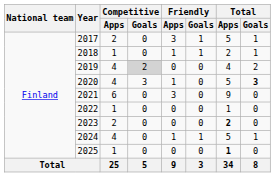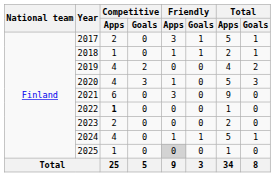(145, 67) lightgrey background -> (145, 67) no background
(256, 81) bold -> (256, 81) normal
(114, 109) normal -> (114, 109) bold
(228, 123) bold -> (228, 123) normal
(174, 151) no background -> (174, 151) lightgrey background
(228, 151) bold -> (228, 151) normal
